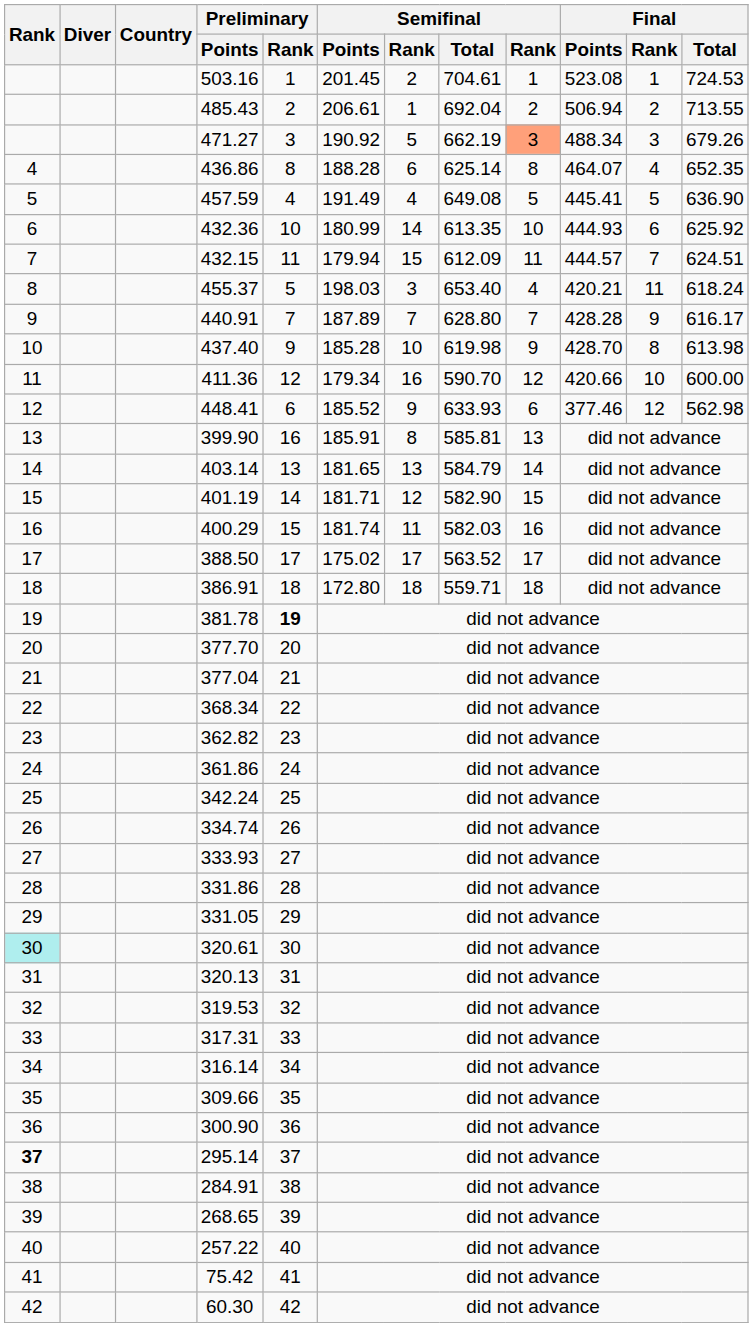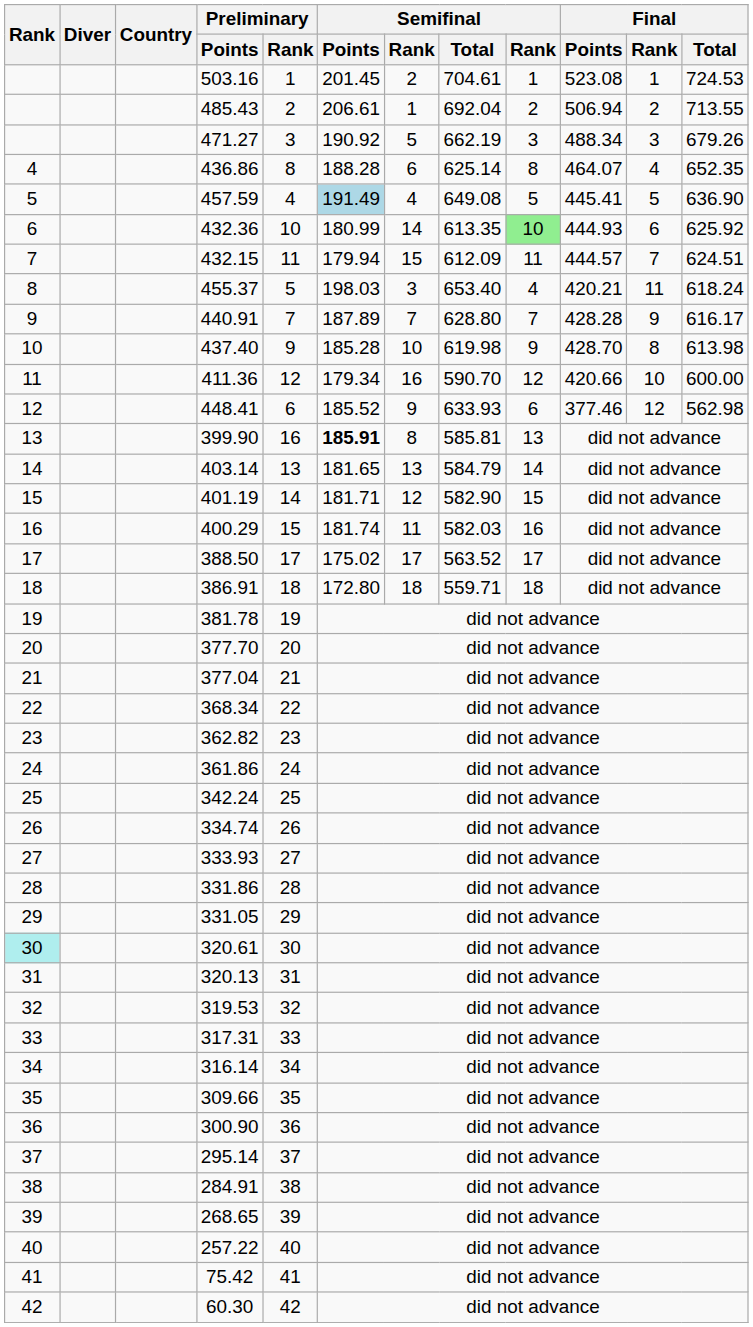(533, 139) lightsalmon background -> (533, 139) no background
(351, 199) no background -> (351, 199) lightblue background
(533, 229) no background -> (533, 229) lightgreen background
(351, 438) normal -> (351, 438) bold
(290, 618) bold -> (290, 618) normal
(32, 1157) bold -> (32, 1157) normal
